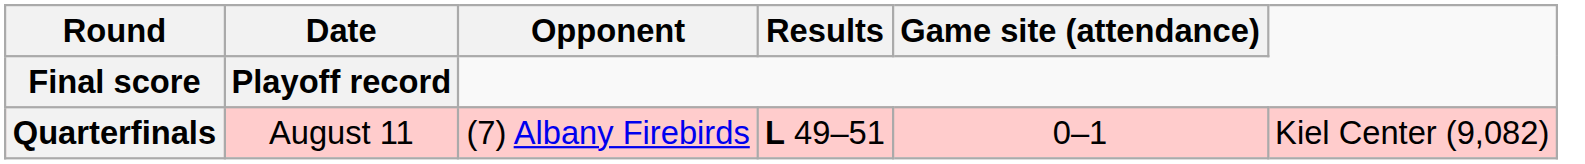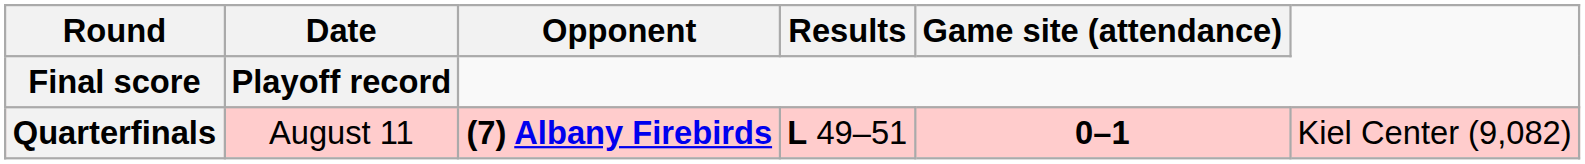(608, 132) normal -> (619, 132) bold
(1080, 132) normal -> (1102, 132) bold
